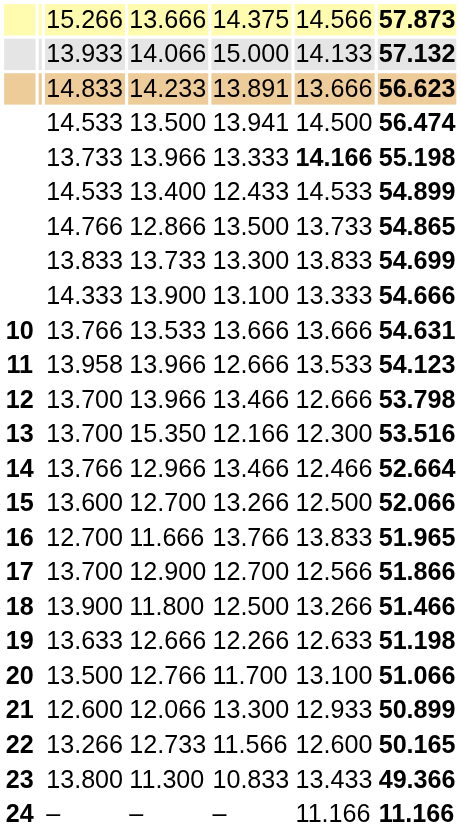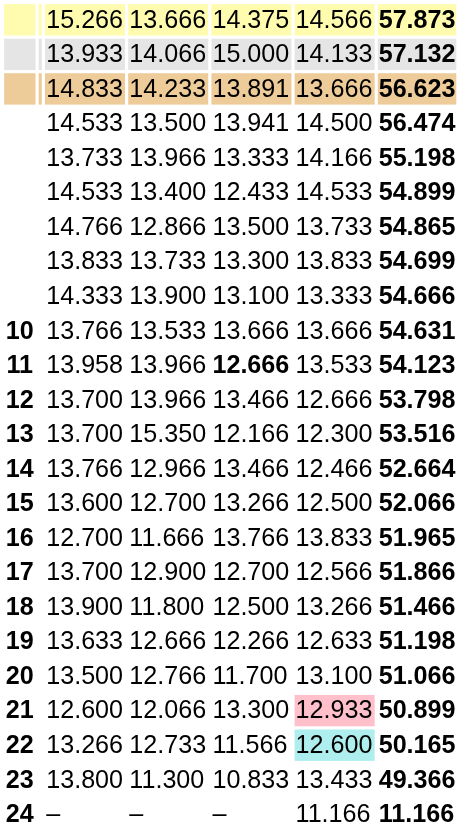(334, 157) bold -> (334, 157) normal
(251, 364) normal -> (251, 364) bold
(334, 710) no background -> (334, 710) pink background
(334, 744) no background -> (334, 744) paleturquoise background
